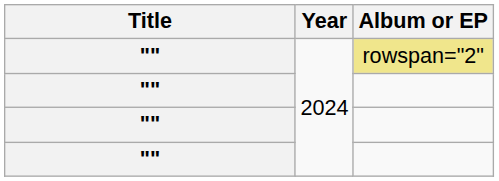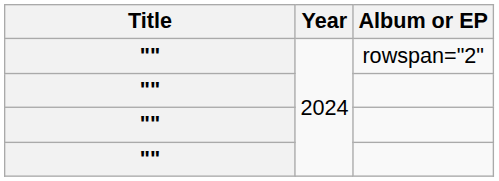(423, 55) khaki background -> (423, 55) no background
